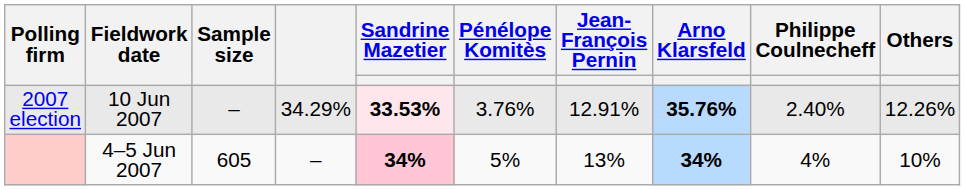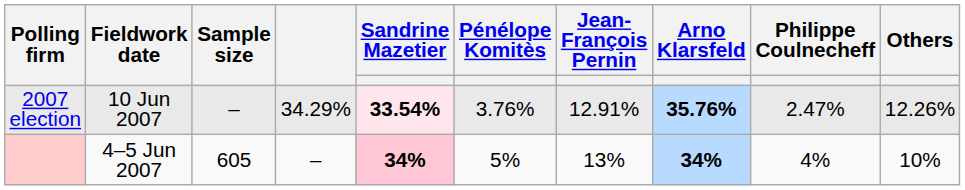(405, 110) 33.53% -> (405, 110) 33.54%
(815, 110) 2.40% -> (815, 110) 2.47%
